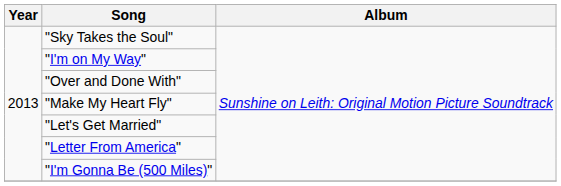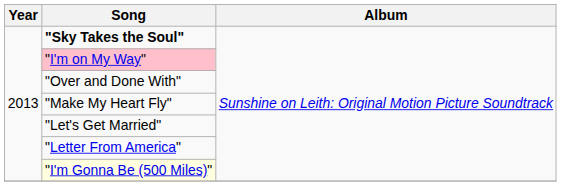(109, 37) normal -> (115, 37) bold
(96, 59) no background -> (96, 59) pink background
(129, 170) no background -> (129, 170) lightyellow background
